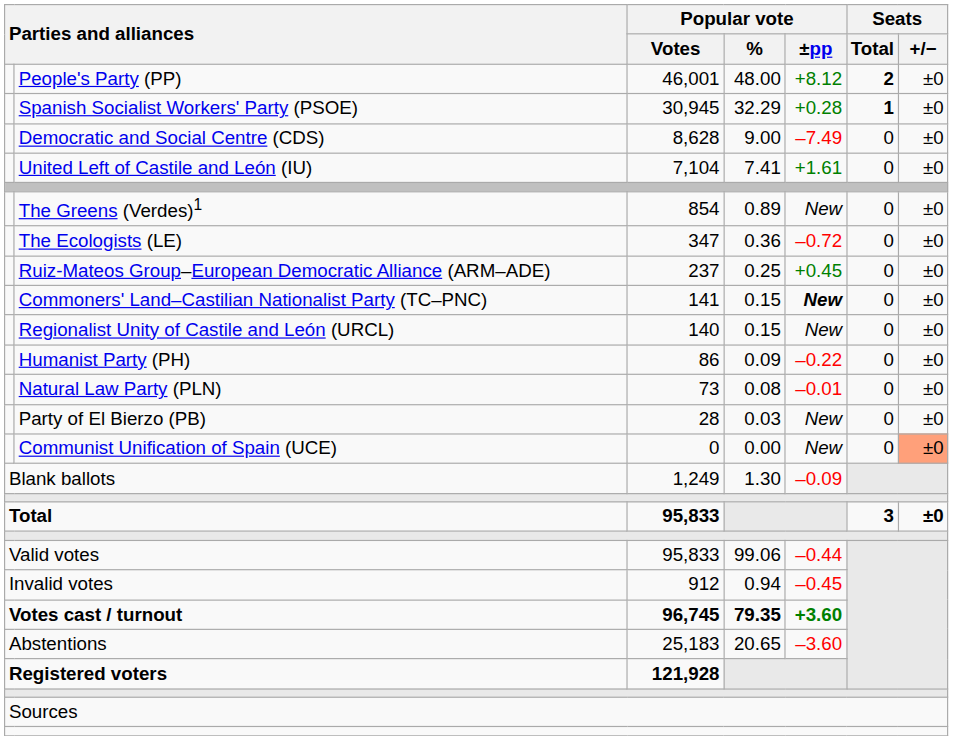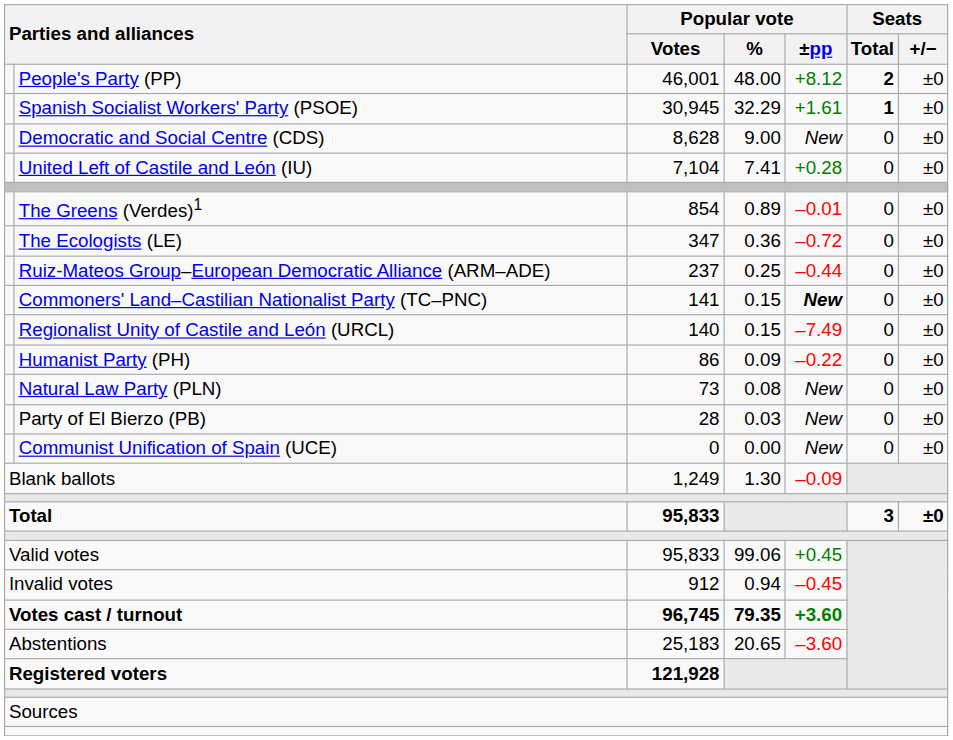(818, 108) +0.28 -> (818, 108) +1.61
(819, 138) –7.49 -> (823, 138) New
(818, 167) +1.61 -> (818, 167) +0.28
(823, 208) New -> (819, 208) –0.01
(818, 270) +0.45 -> (819, 270) –0.44
(823, 329) New -> (819, 329) –7.49
(819, 389) –0.01 -> (823, 389) New
(933, 448) lightsalmon background -> (933, 448) no background
(819, 555) –0.44 -> (818, 555) +0.45
